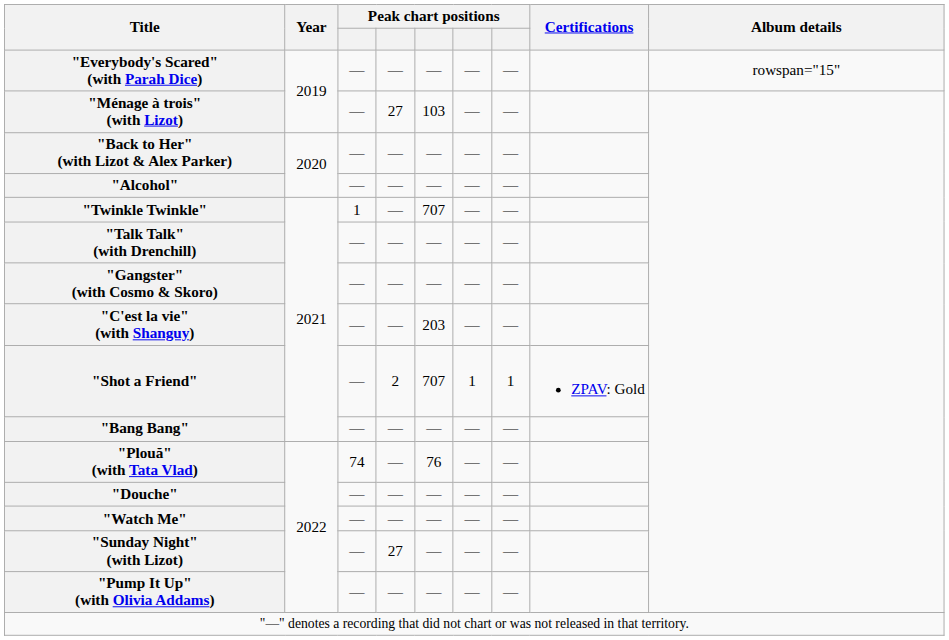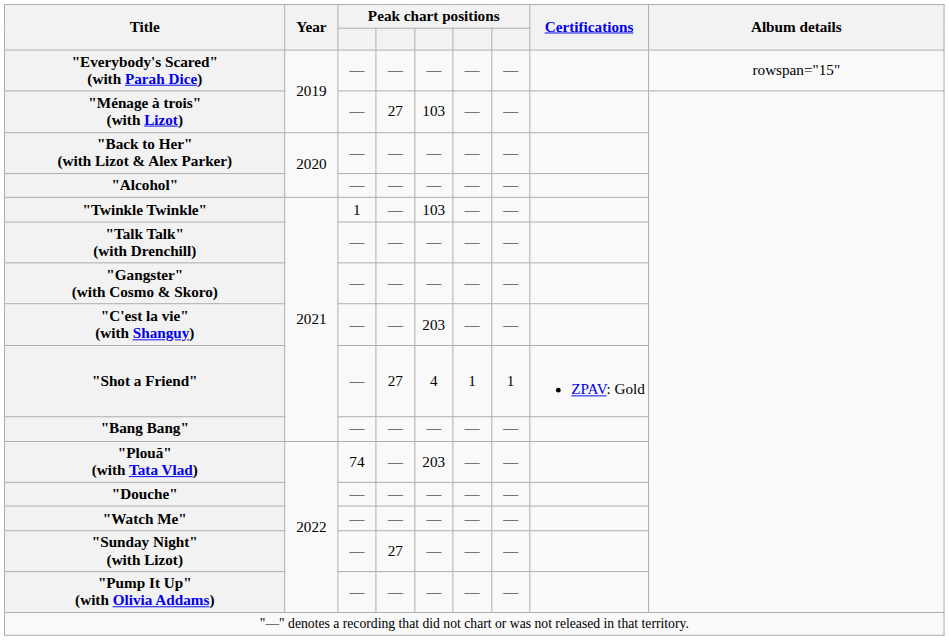(434, 209) 707 -> (434, 209) 103
(395, 381) 2 -> (395, 381) 27
(434, 381) 707 -> (434, 381) 4
(434, 461) 76 -> (434, 461) 203
